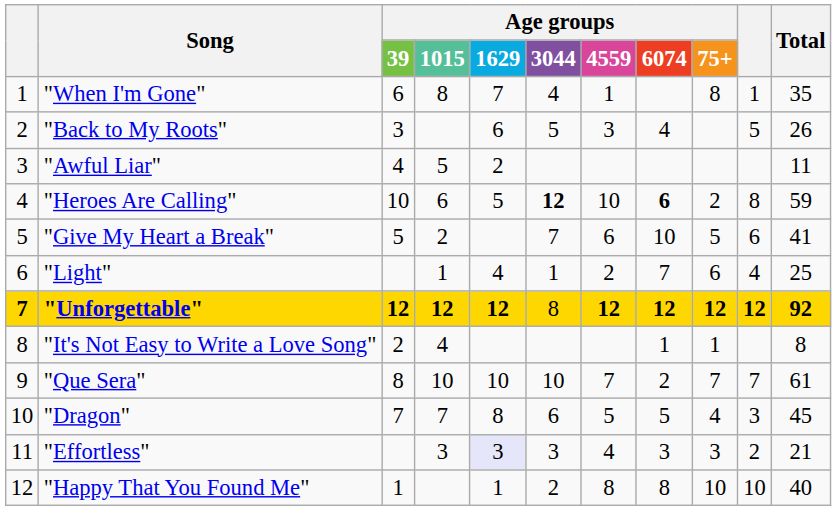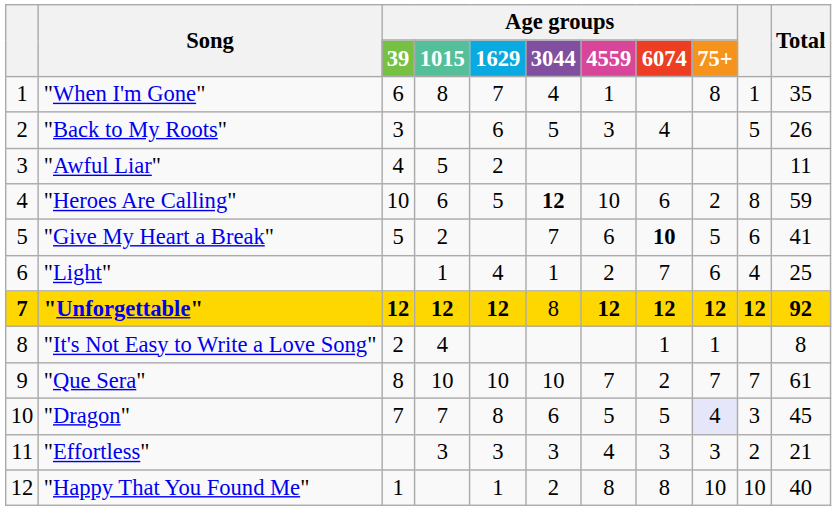(664, 201) bold -> (664, 201) normal
(664, 237) normal -> (664, 237) bold
(715, 415) no background -> (715, 415) lavender background
(498, 451) lavender background -> (498, 451) no background
